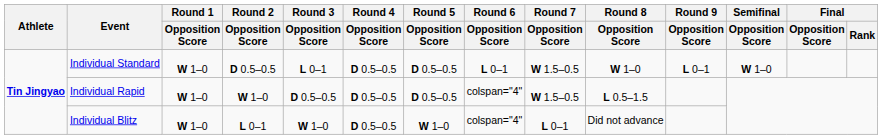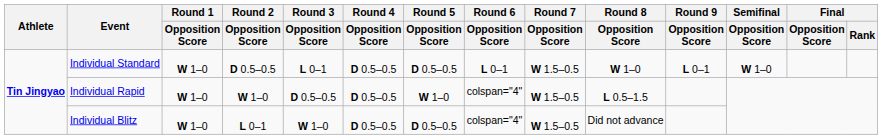(434, 98) D 0.5–0.5 -> (434, 98) W 1–0
(434, 126) W 1–0 -> (434, 126) D 0.5–0.5
(555, 126) L 0–1 -> (555, 126) W 1.5–0.5
